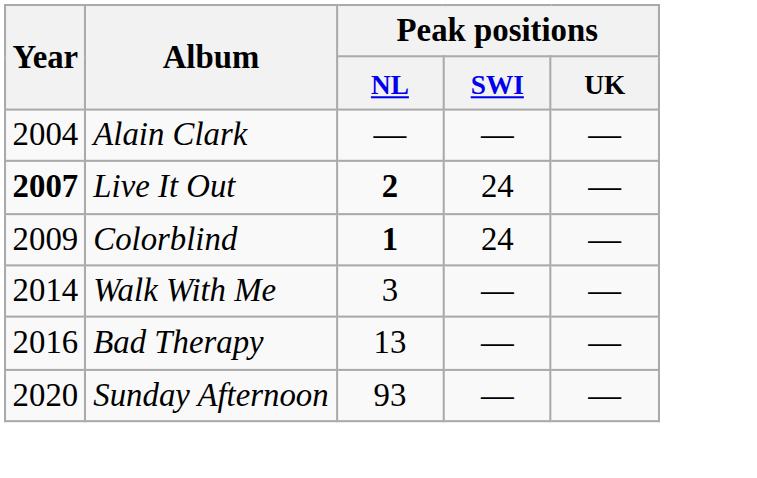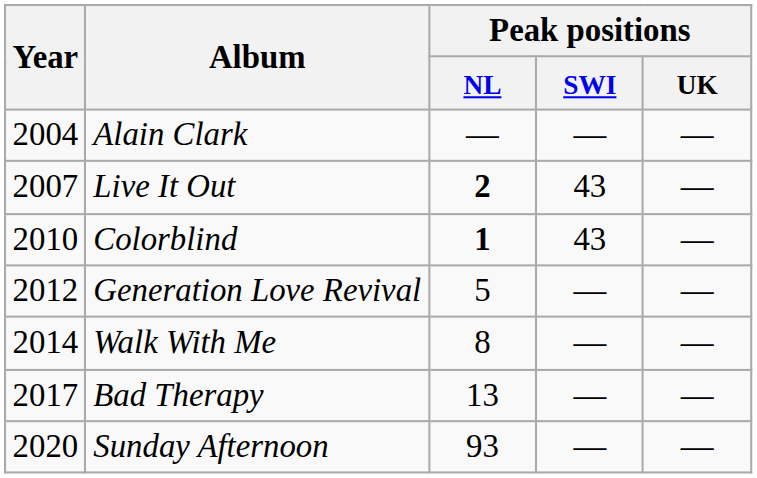(45, 186) bold -> (45, 186) normal
(497, 186) 24 -> (590, 186) 43
(45, 238) 2009 -> (45, 238) 2010
(497, 238) 24 -> (590, 238) 43
+ row: (257, 290)
(390, 290) 3 -> (482, 342) 8
(45, 342) 2016 -> (45, 394) 2017
